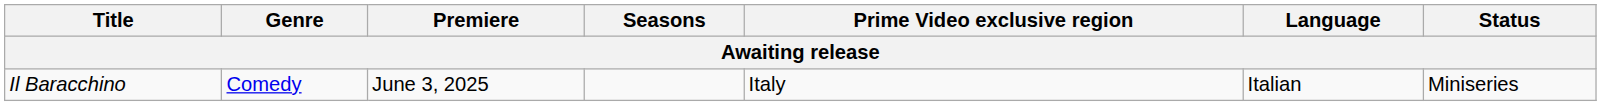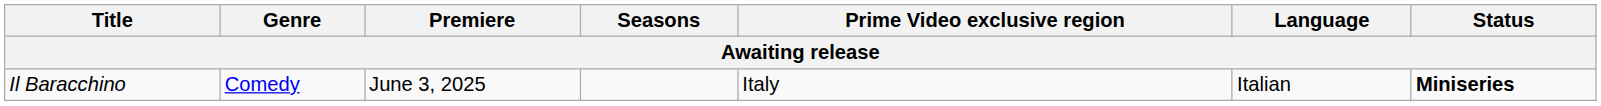(1473, 84) normal -> (1465, 84) bold
